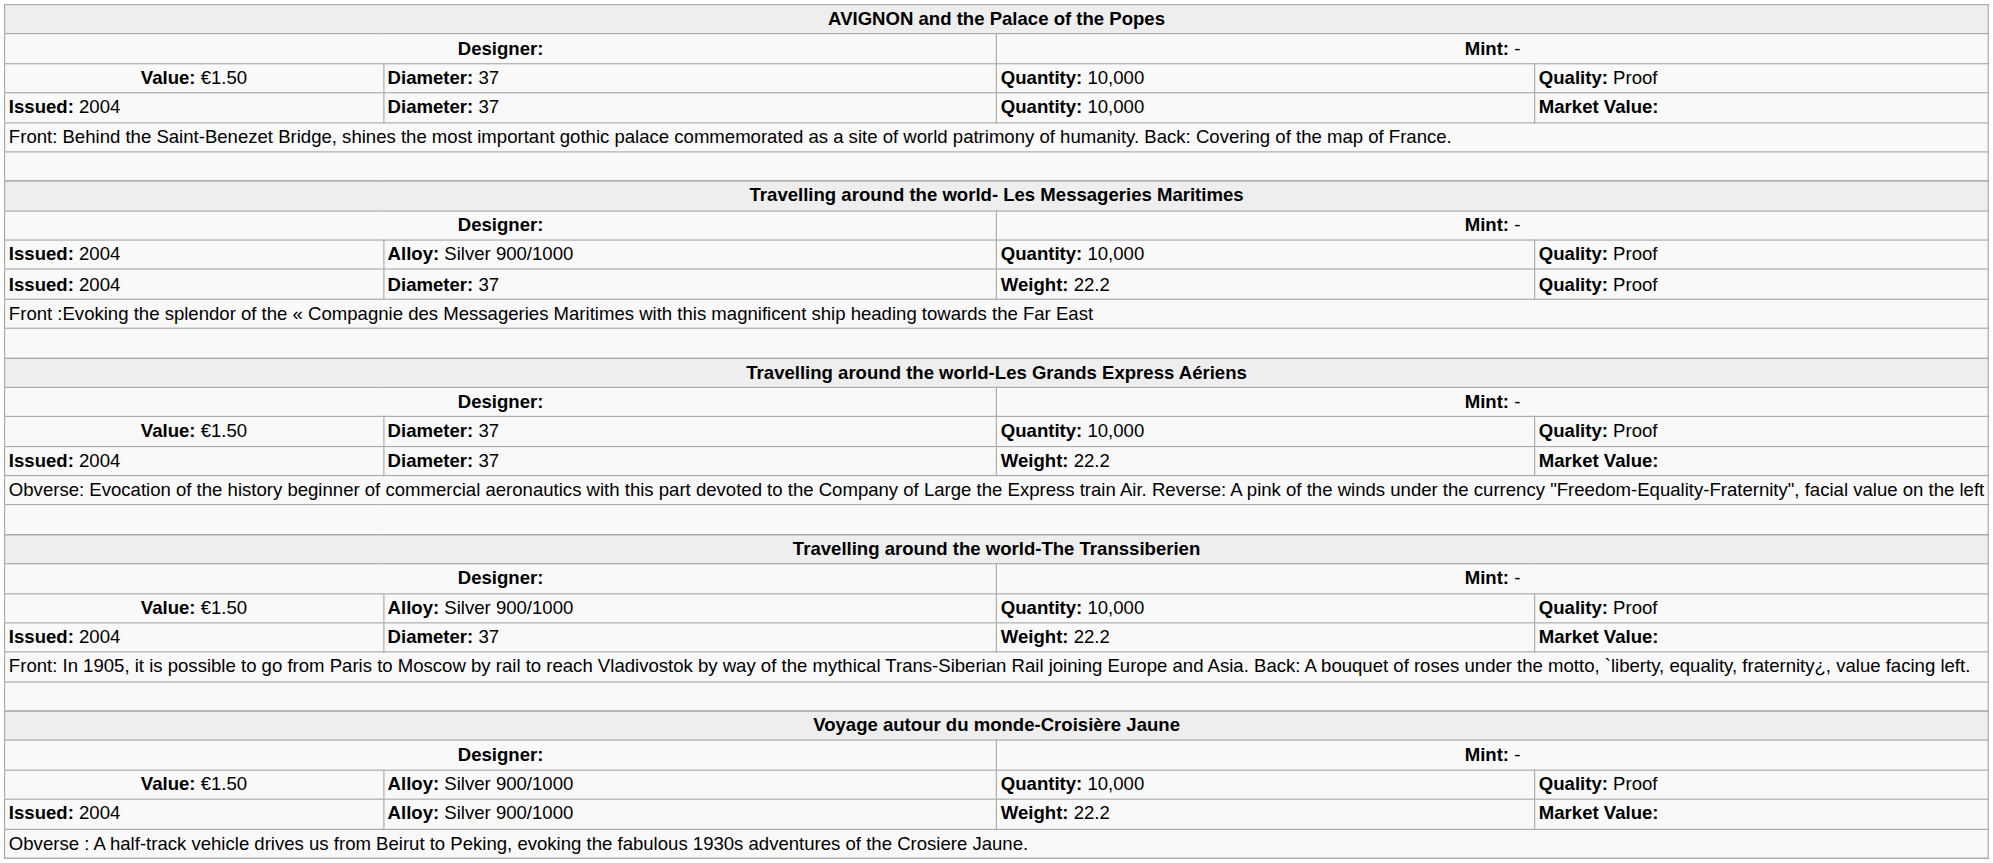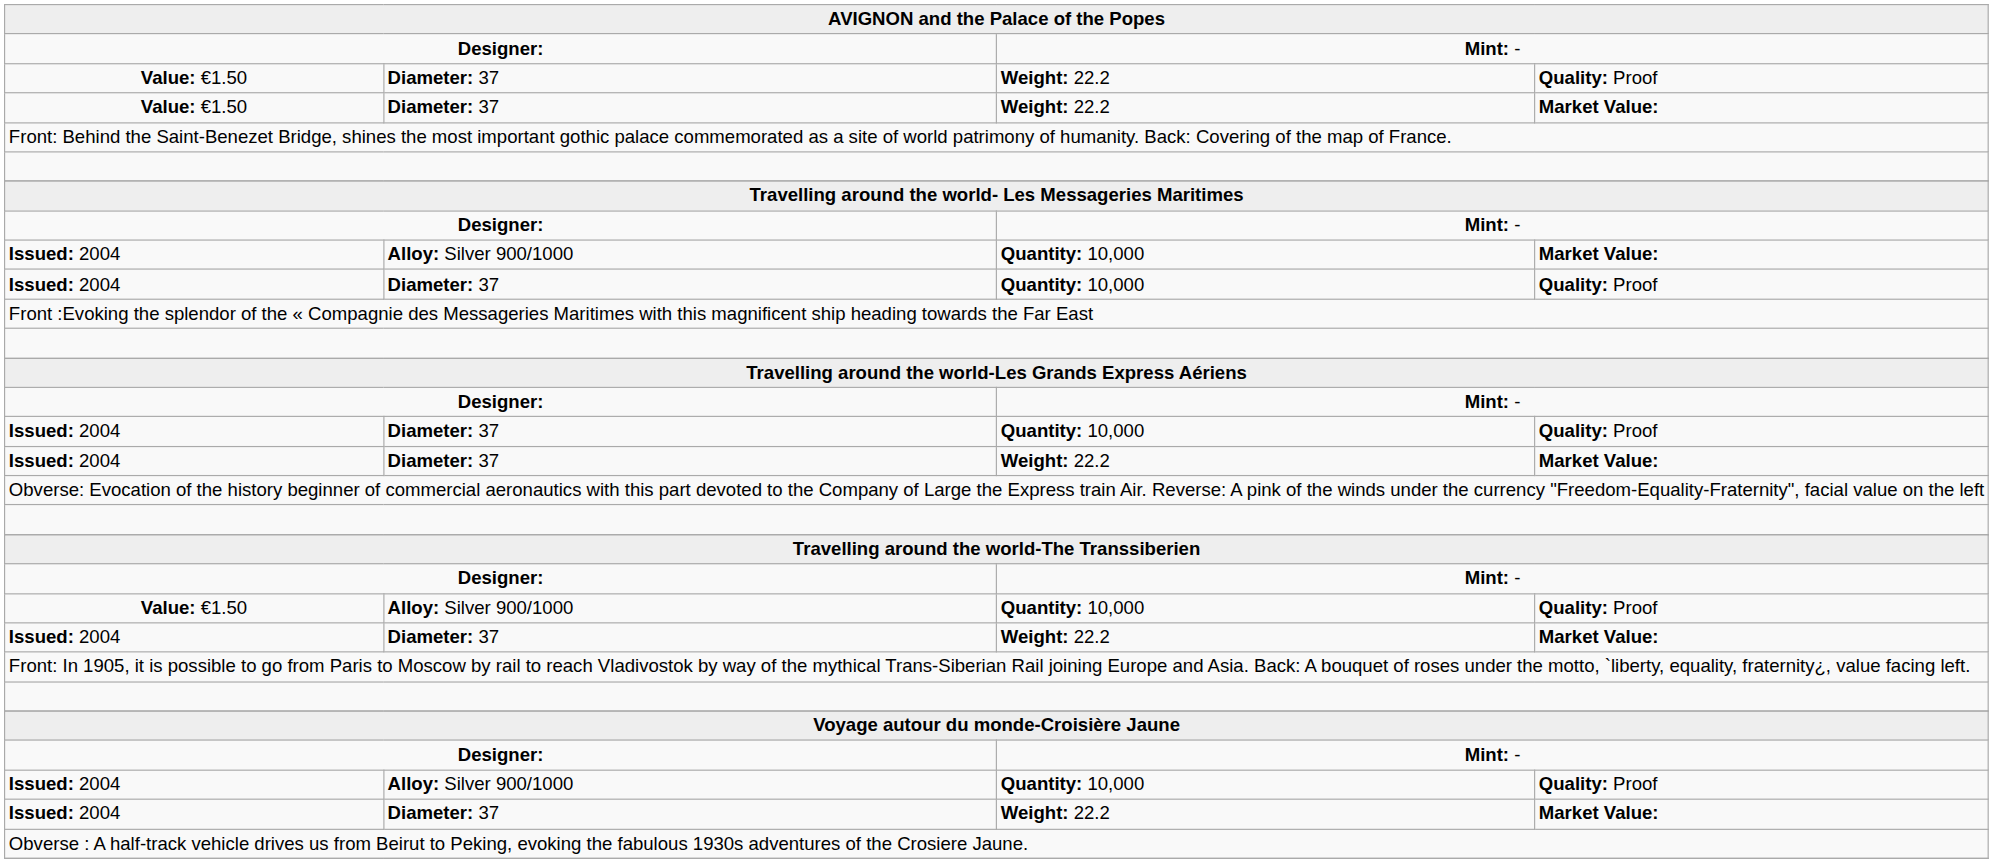(1073, 78) Quantity: 10,000 -> (1055, 78) Weight: 22.2
(65, 107) Issued: 2004 -> (194, 107) Value: €1.50
(1073, 107) Quantity: 10,000 -> (1055, 107) Weight: 22.2
(1598, 254) Quality: Proof -> (1599, 254) Market Value:
(1055, 284) Weight: 22.2 -> (1073, 284) Quantity: 10,000
(194, 431) Value: €1.50 -> (65, 431) Issued: 2004
(194, 784) Value: €1.50 -> (65, 784) Issued: 2004
(480, 813) Alloy: Silver 900/1000 -> (443, 813) Diameter: 37
